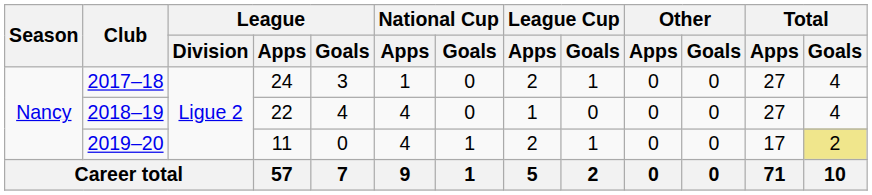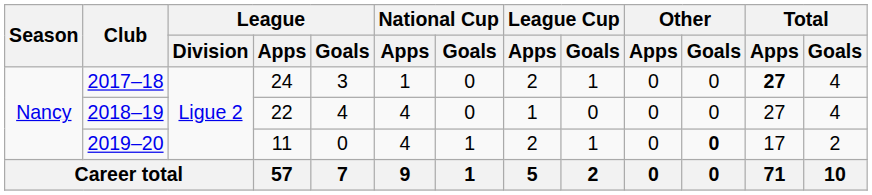(774, 81) normal -> (774, 81) bold
(714, 143) normal -> (714, 143) bold
(835, 143) khaki background -> (835, 143) no background
